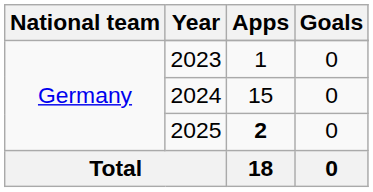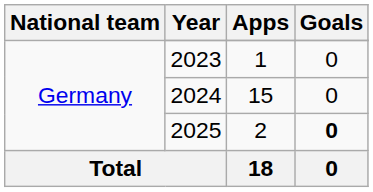(261, 131) bold -> (261, 131) normal
(332, 131) normal -> (332, 131) bold
